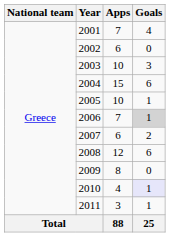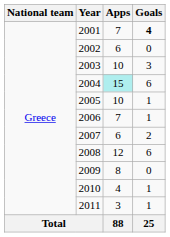(149, 30) normal -> (149, 30) bold
(118, 83) no background -> (118, 83) paleturquoise background
(149, 118) lightgrey background -> (149, 118) no background
(149, 188) lavender background -> (149, 188) no background
